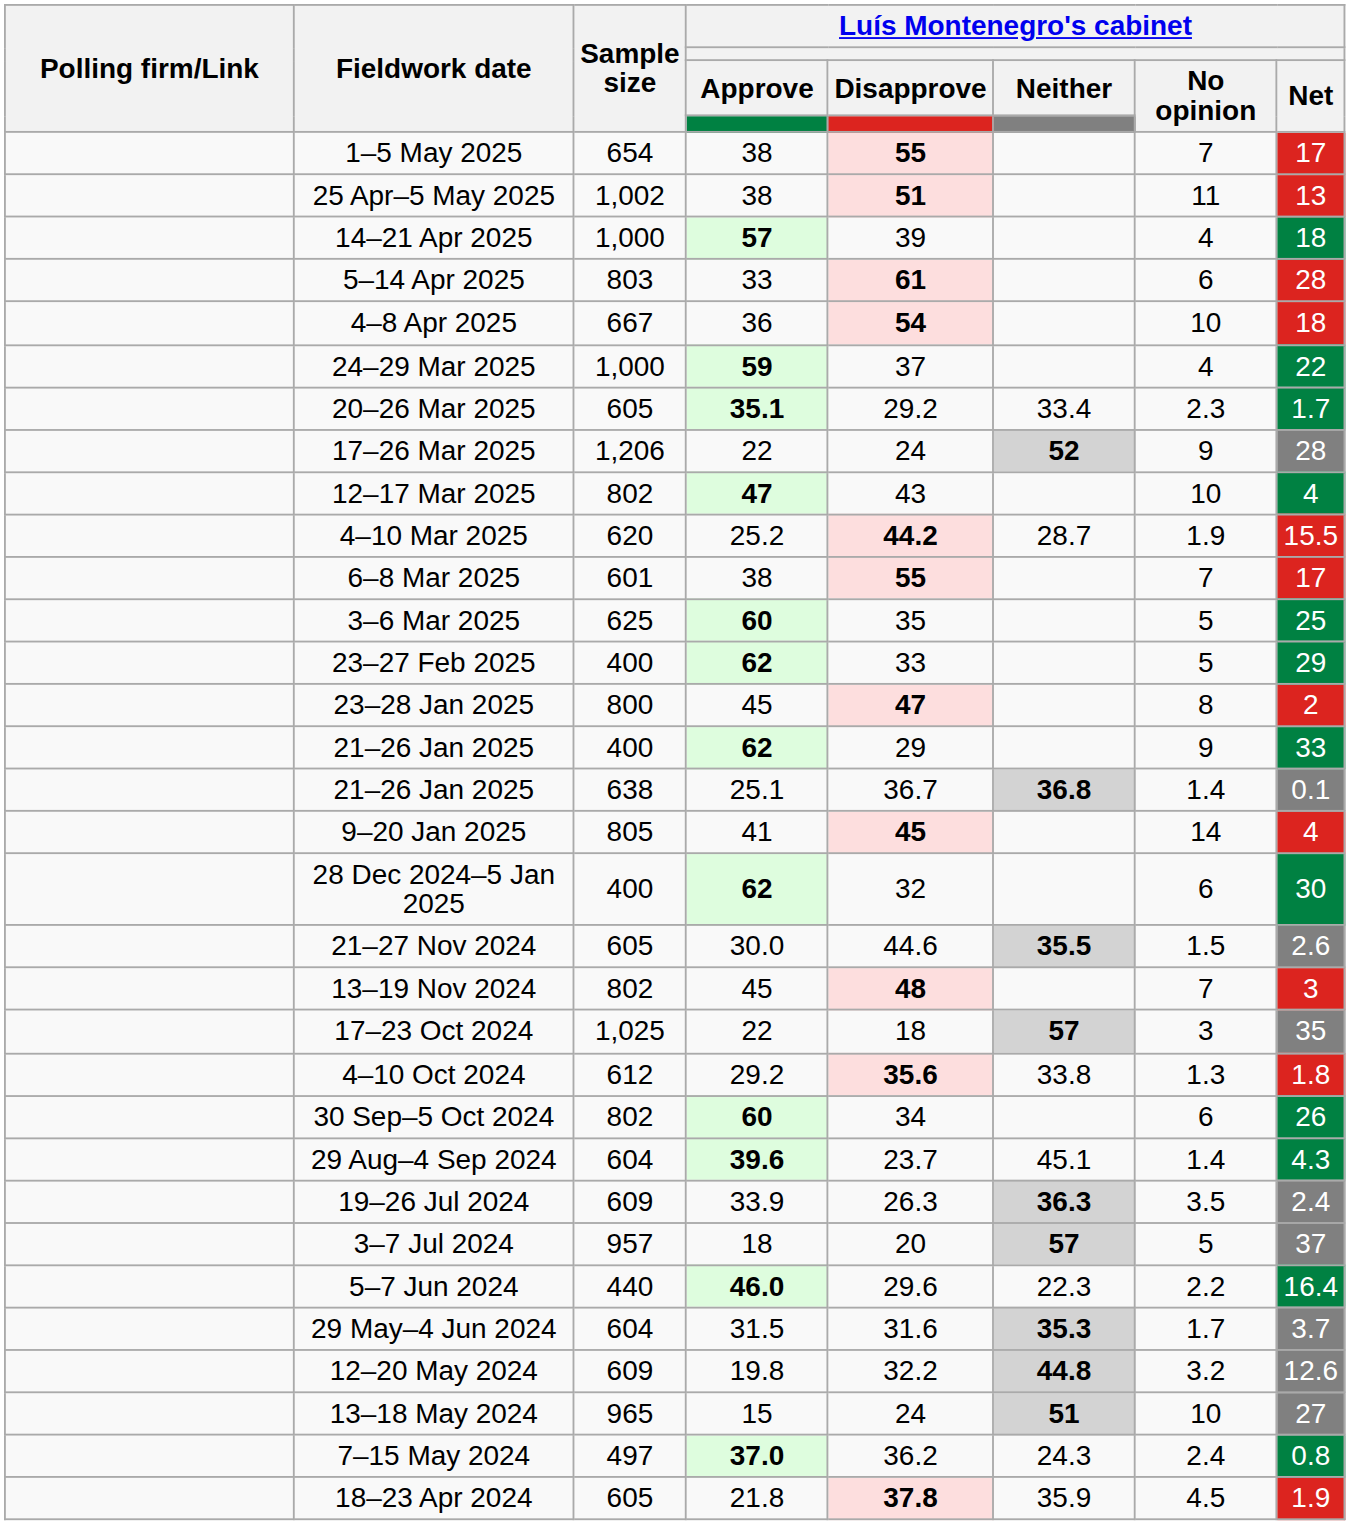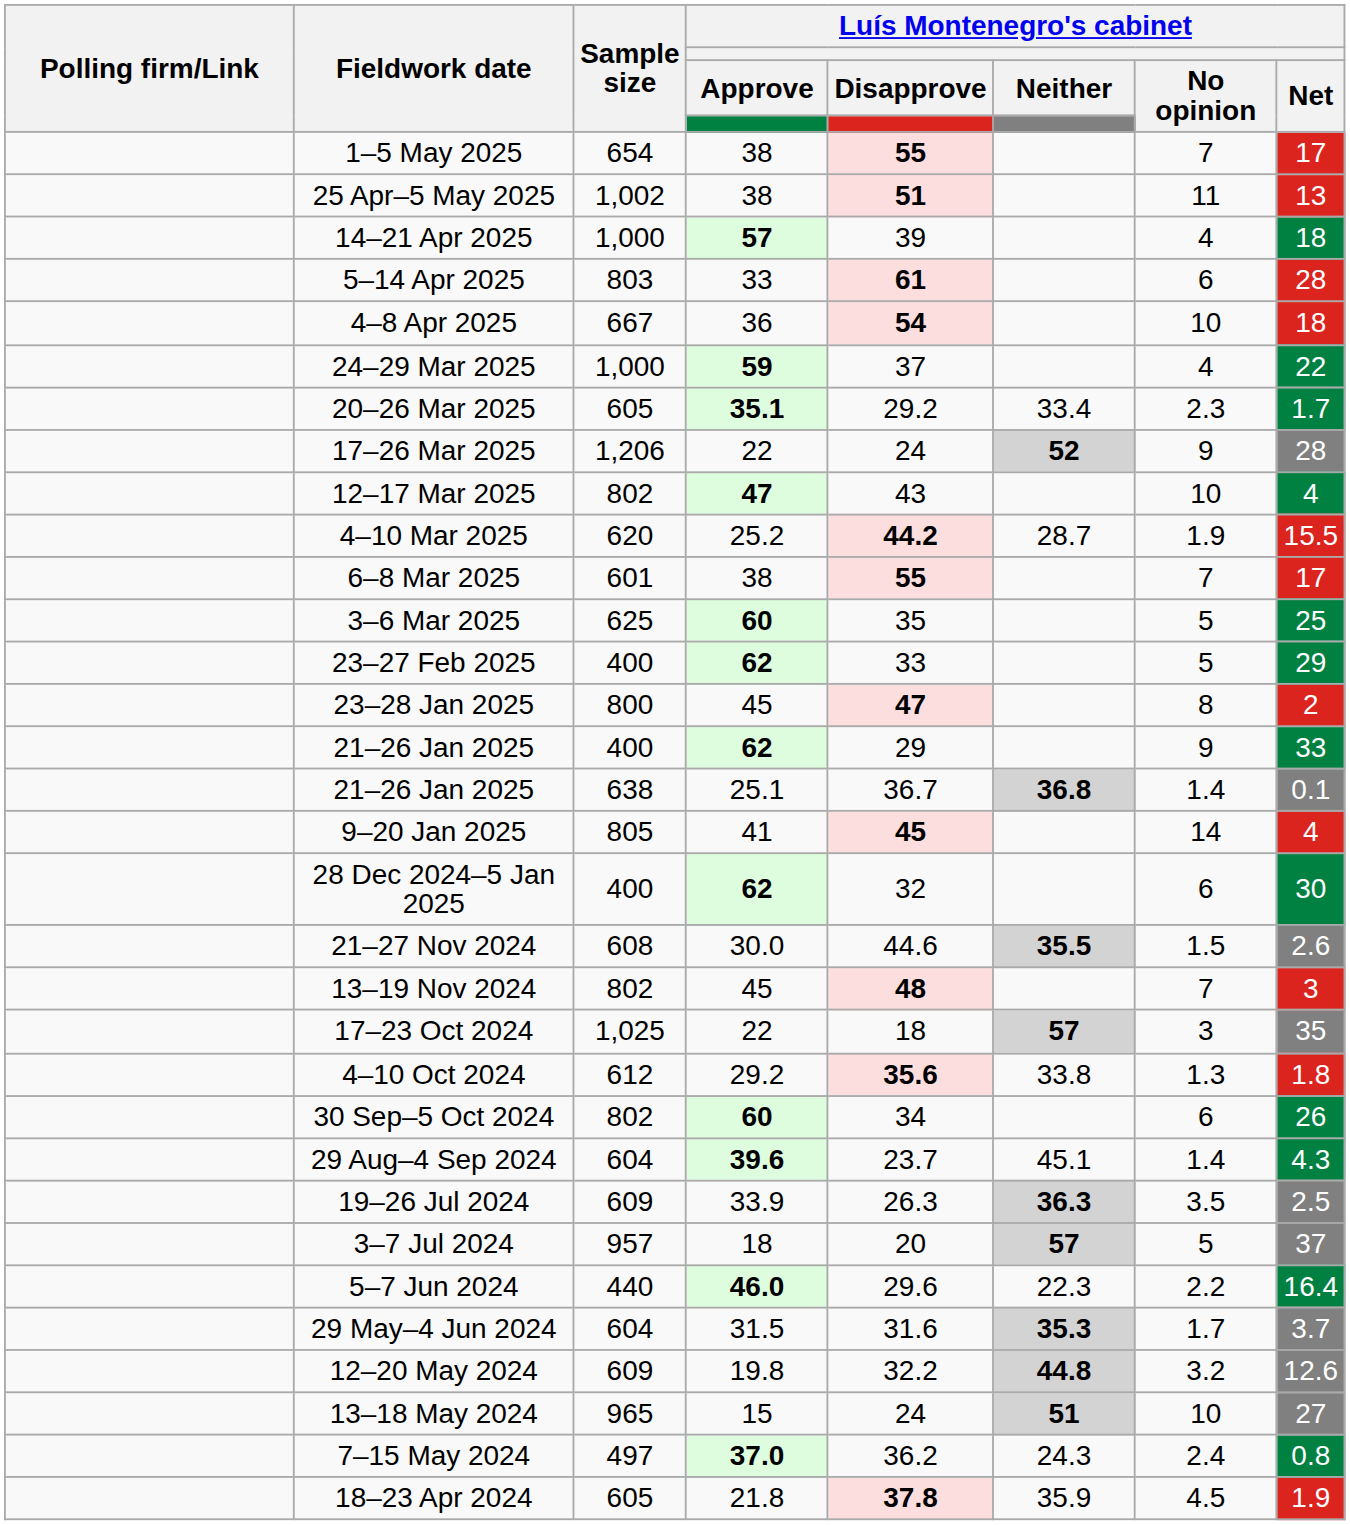(630, 946) 605 -> (630, 946) 608
(1311, 1201) 2.4 -> (1311, 1201) 2.5
